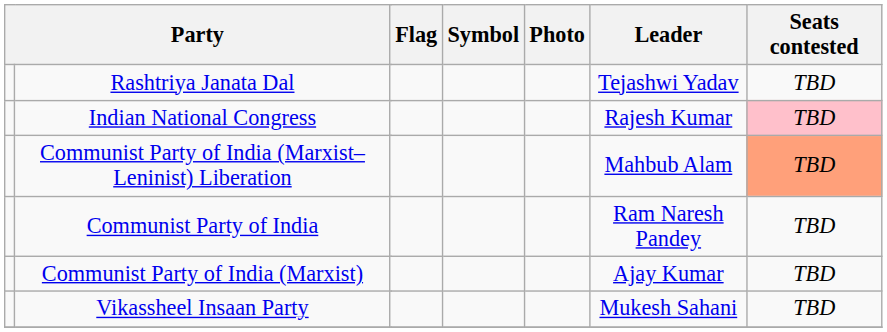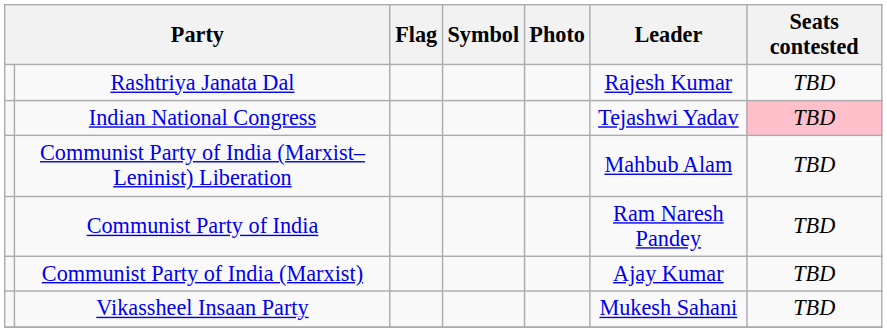(668, 82) Tejashwi Yadav -> (668, 82) Rajesh Kumar
(668, 117) Rajesh Kumar -> (668, 117) Tejashwi Yadav
(814, 165) lightsalmon background -> (814, 165) no background
